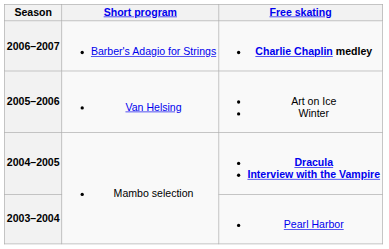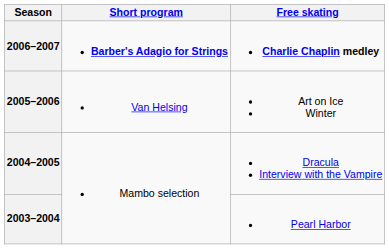(140, 52) normal -> (146, 52) bold
(301, 169) bold -> (308, 169) normal
